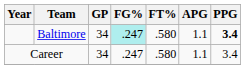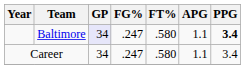(102, 34) no background -> (102, 34) lavender background
(132, 34) paleturquoise background -> (132, 34) no background
